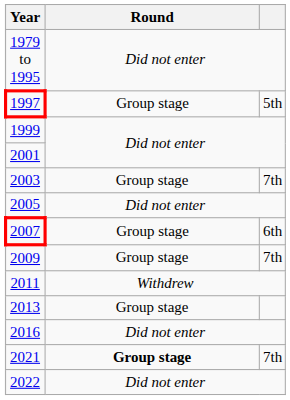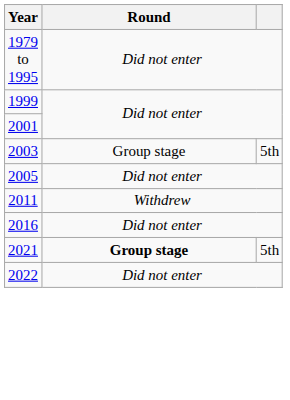- row: (25, 104)
(273, 180) 7th -> (270, 151) 5th
- row: (25, 231)
- row: (25, 258)
- row: (25, 307)
(273, 357) 7th -> (270, 250) 5th
